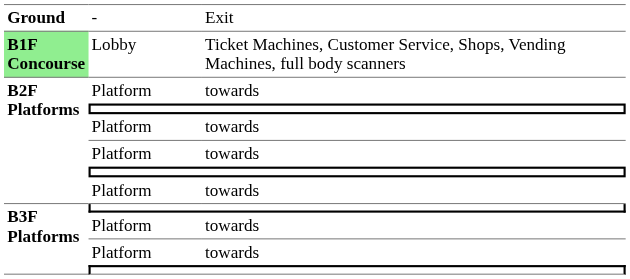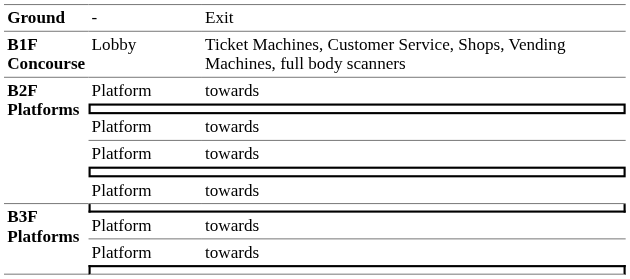(46, 54) lightgreen background -> (46, 54) no background
